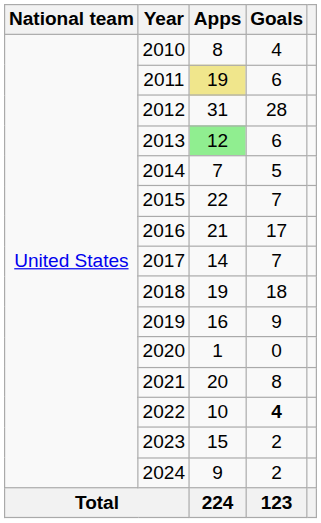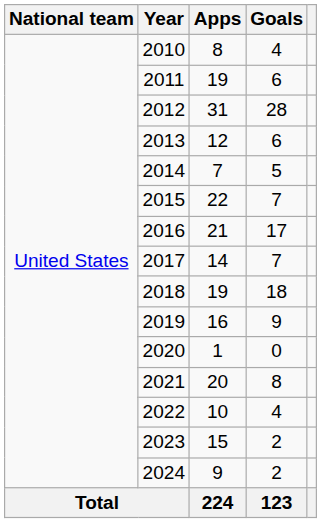(218, 79) khaki background -> (218, 79) no background
(218, 140) lightgreen background -> (218, 140) no background
(277, 412) bold -> (277, 412) normal
